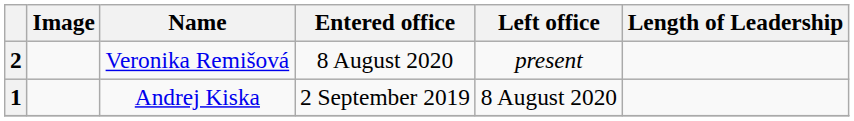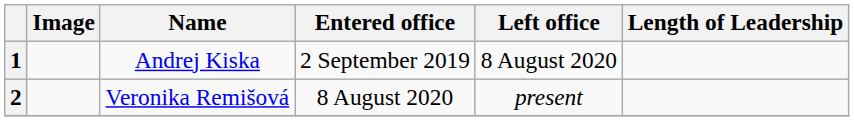rows swapped: (16, 97) <-> (16, 60)
